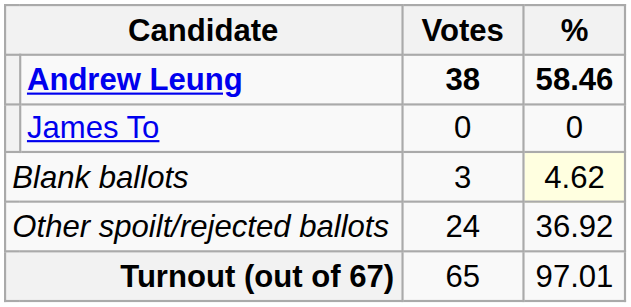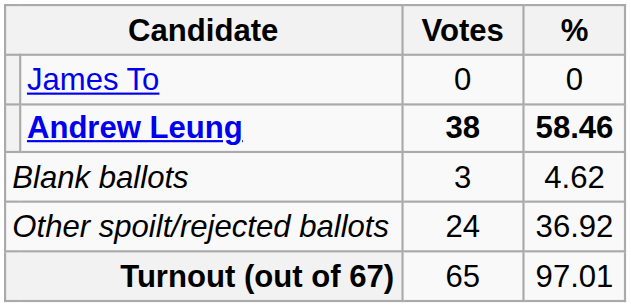rows swapped: (135, 79) <-> (93, 128)
(574, 177) lightyellow background -> (574, 177) no background
